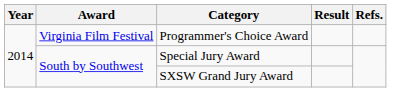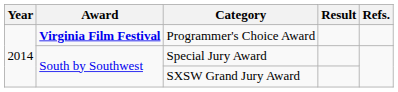(96, 35) normal -> (100, 35) bold
